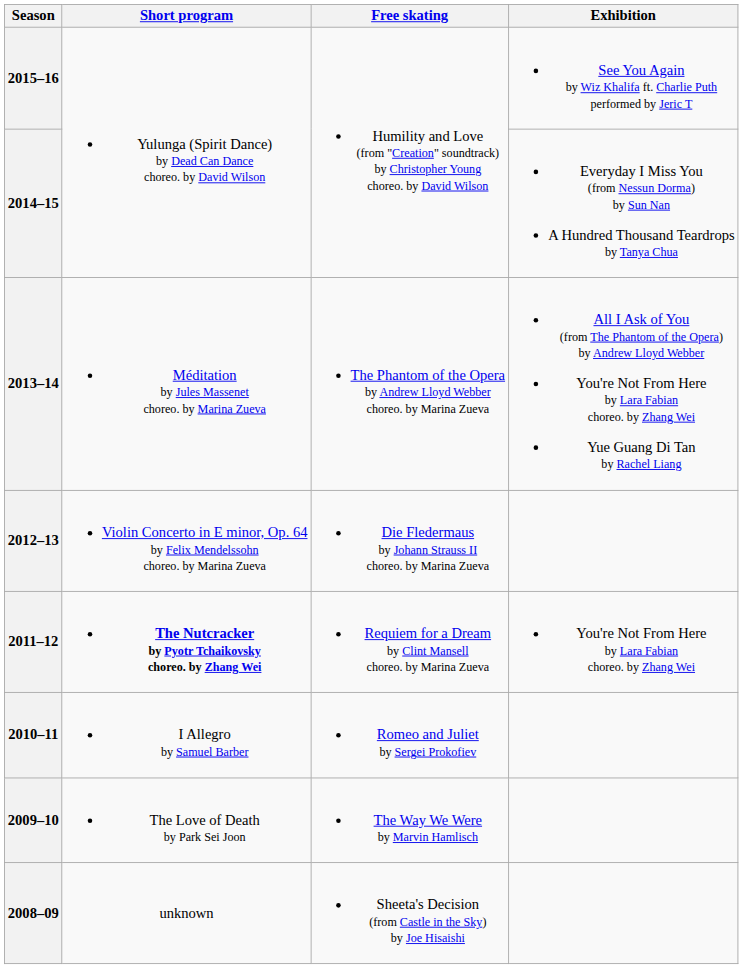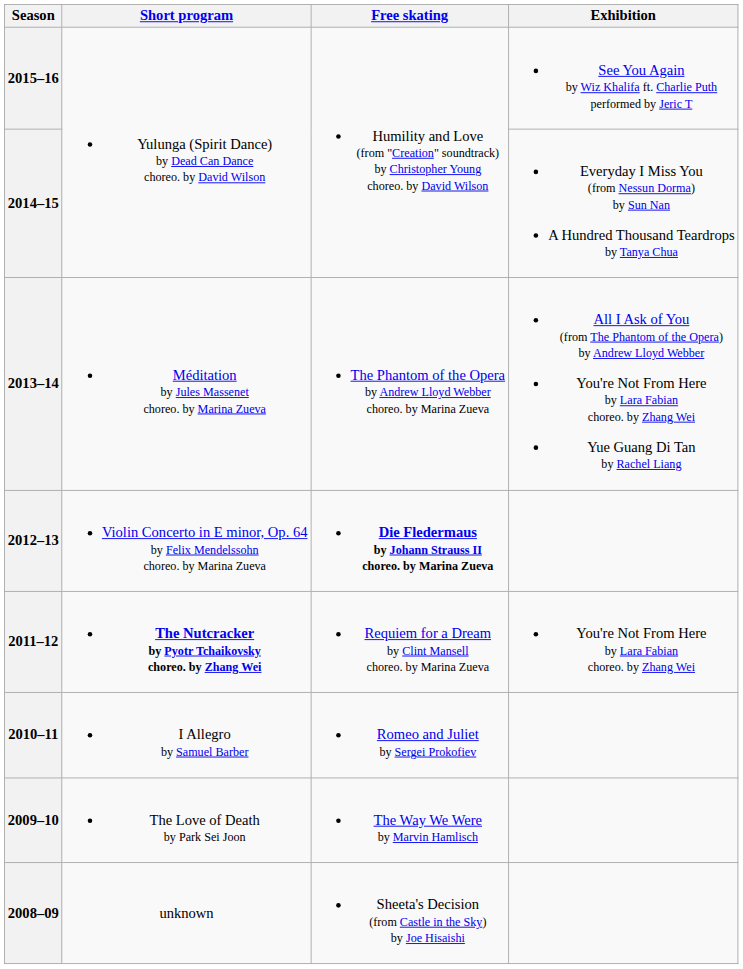(410, 549) normal -> (410, 549) bold
